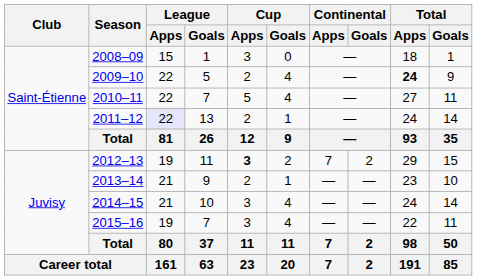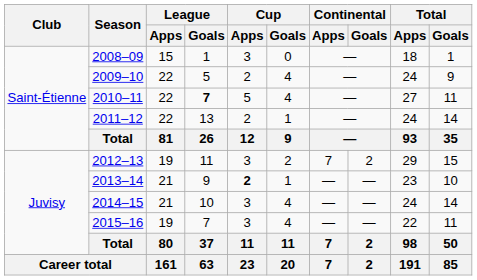(410, 77) bold -> (410, 77) normal
(206, 98) normal -> (206, 98) bold
(166, 118) lavender background -> (166, 118) no background
(247, 160) bold -> (247, 160) normal
(247, 181) normal -> (247, 181) bold
